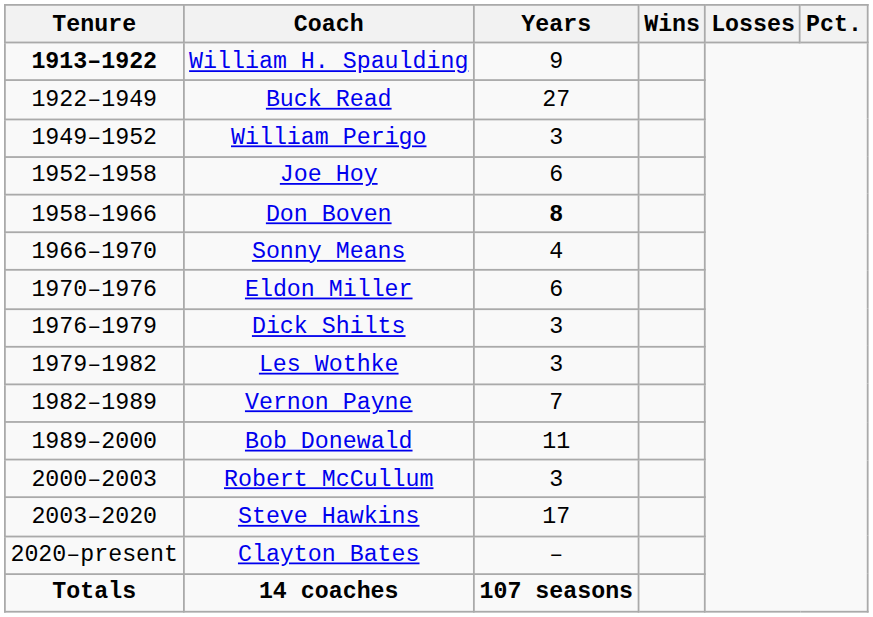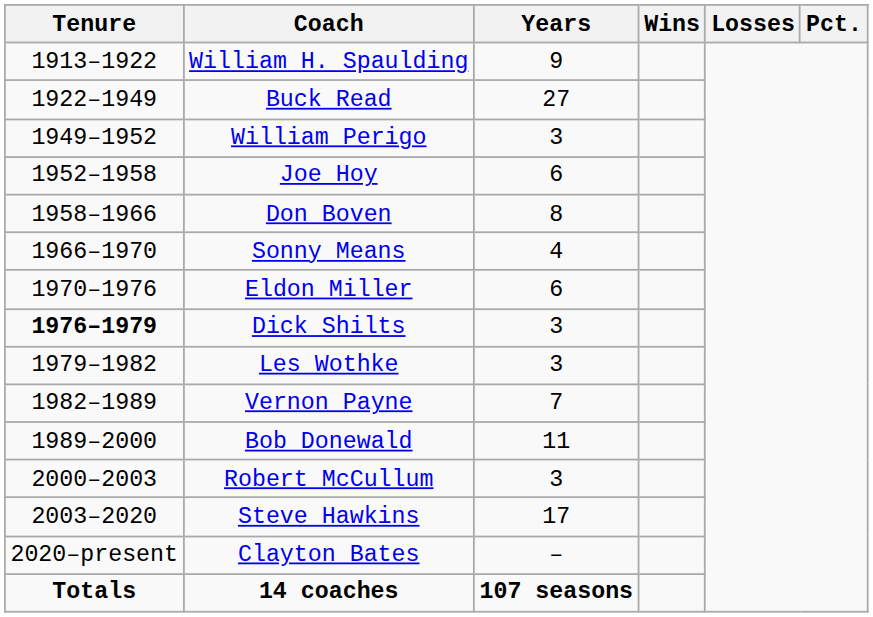(94, 62) bold -> (94, 62) normal
(556, 213) bold -> (556, 213) normal
(94, 327) normal -> (94, 327) bold
